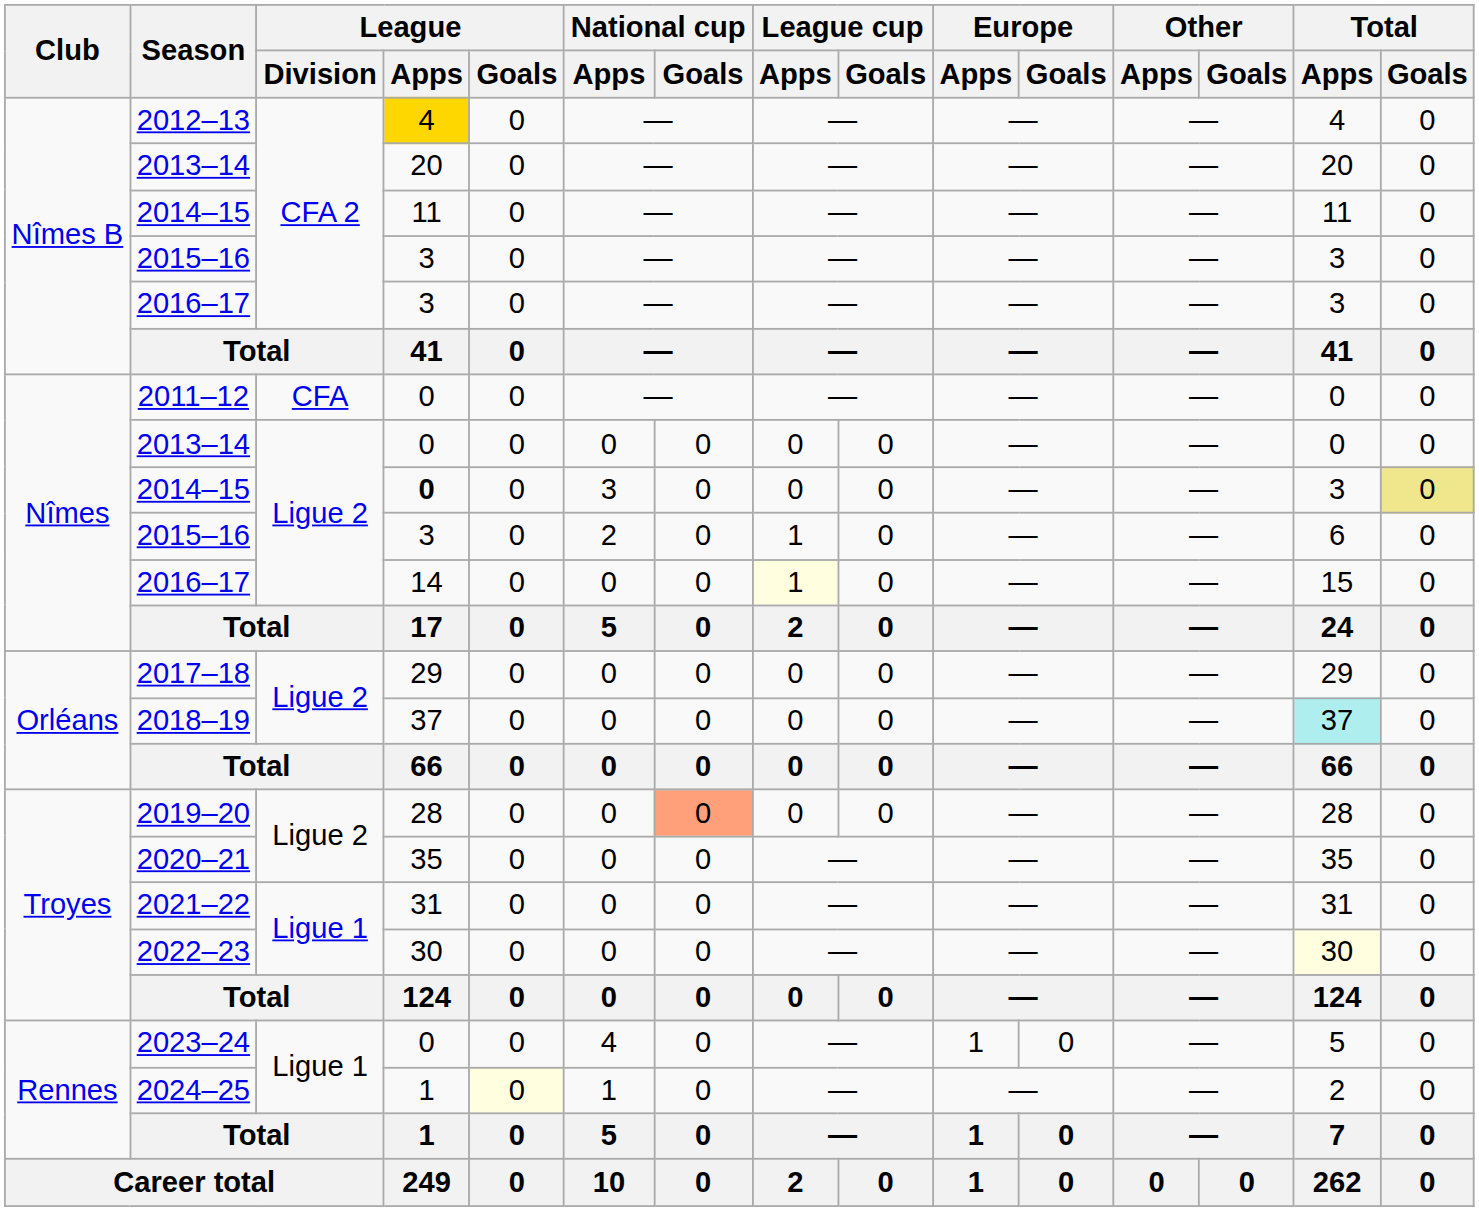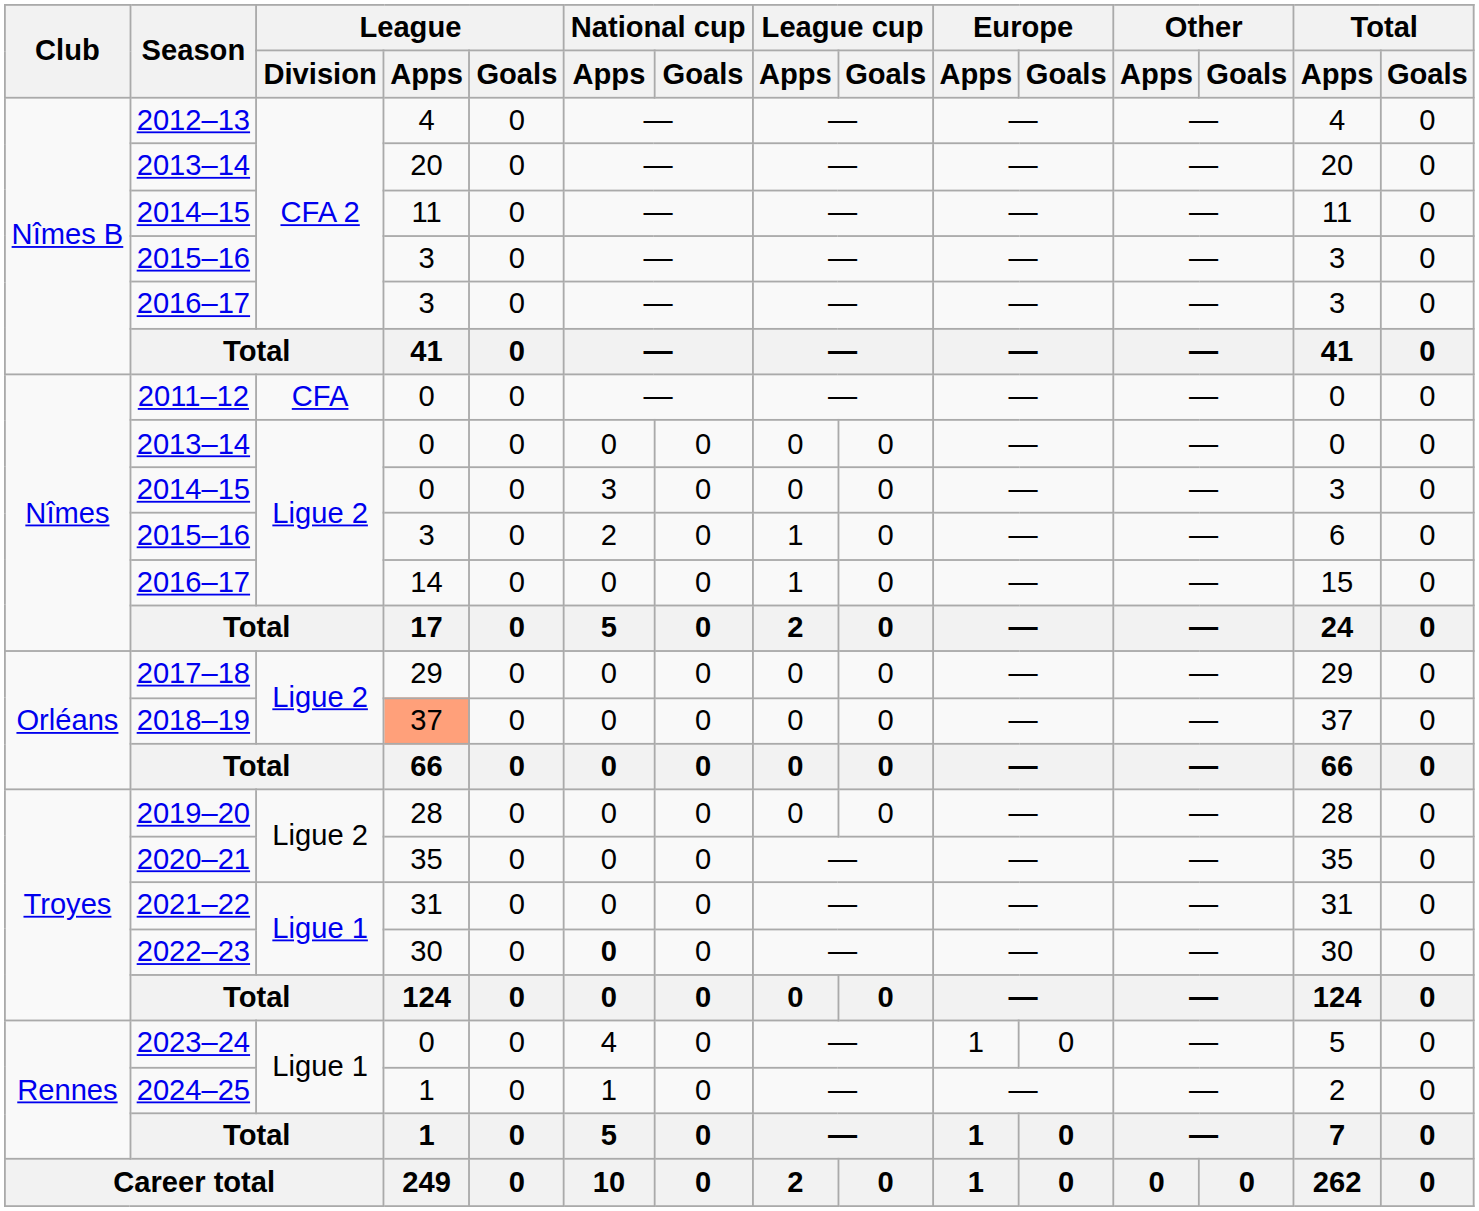(427, 119) gold background -> (427, 119) no background
(427, 489) bold -> (427, 489) normal
(1427, 489) khaki background -> (1427, 489) no background
(795, 581) lightyellow background -> (795, 581) no background
(427, 720) no background -> (427, 720) lightsalmon background
(1337, 720) paleturquoise background -> (1337, 720) no background
(703, 812) lightsalmon background -> (703, 812) no background
(609, 951) normal -> (609, 951) bold
(1337, 951) lightyellow background -> (1337, 951) no background
(517, 1089) lightyellow background -> (517, 1089) no background
